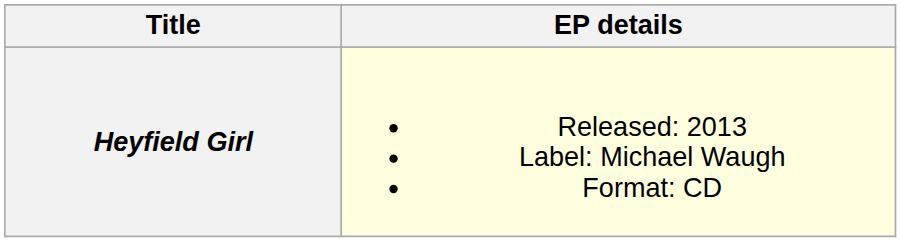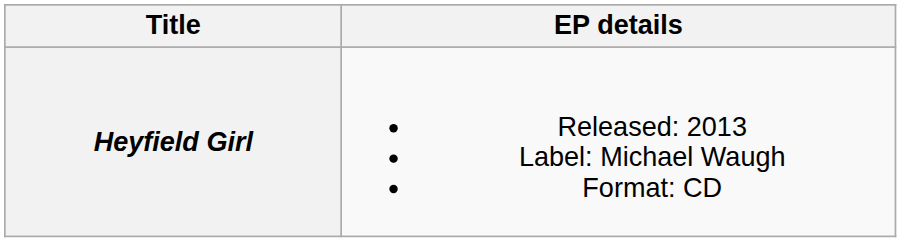(618, 157) lightyellow background -> (618, 157) no background
